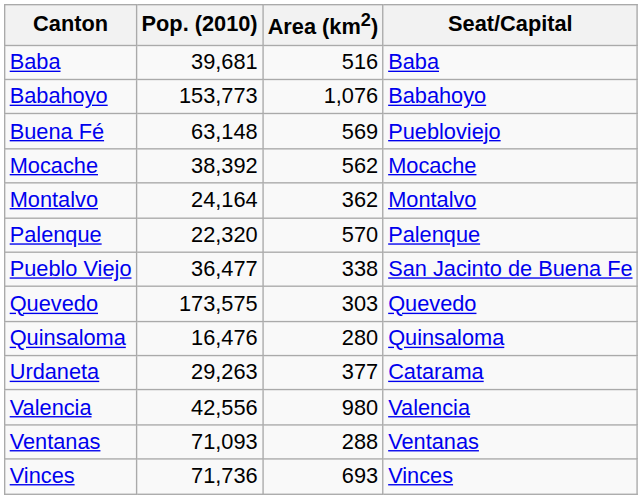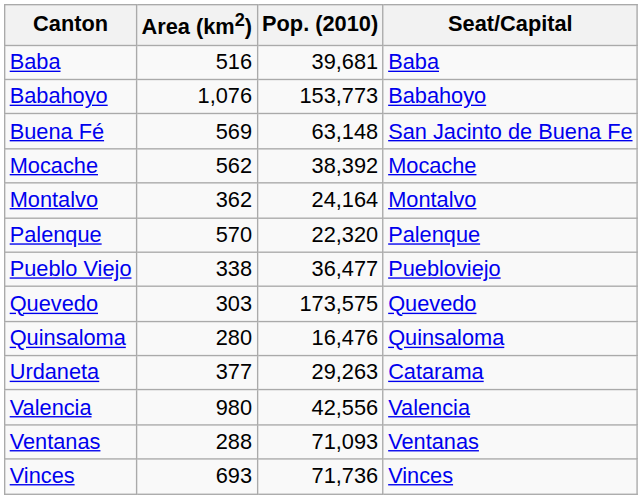columns swapped: (200, 24) <-> (323, 24)
(444, 131) Puebloviejo -> (510, 131) San Jacinto de Buena Fe
(510, 269) San Jacinto de Buena Fe -> (444, 269) Puebloviejo
